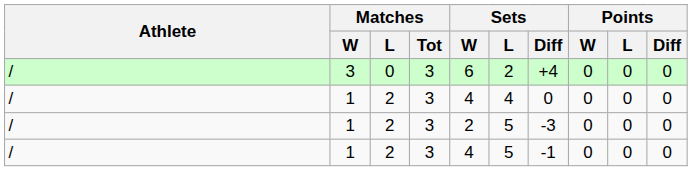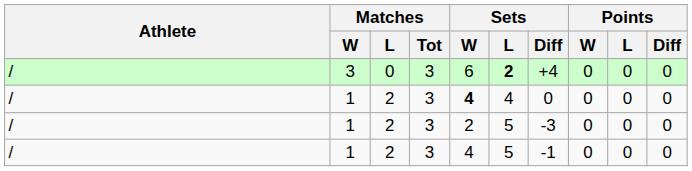(509, 71) normal -> (509, 71) bold
(469, 98) normal -> (469, 98) bold
